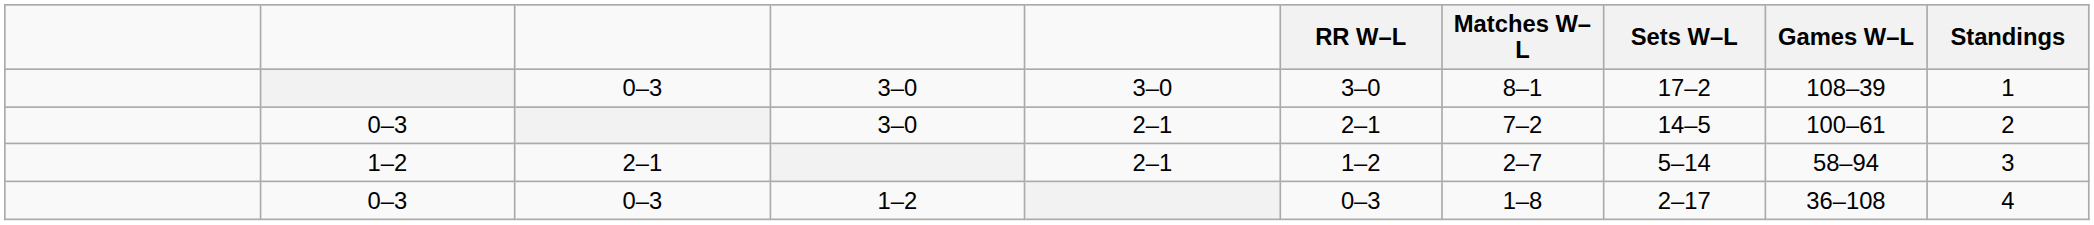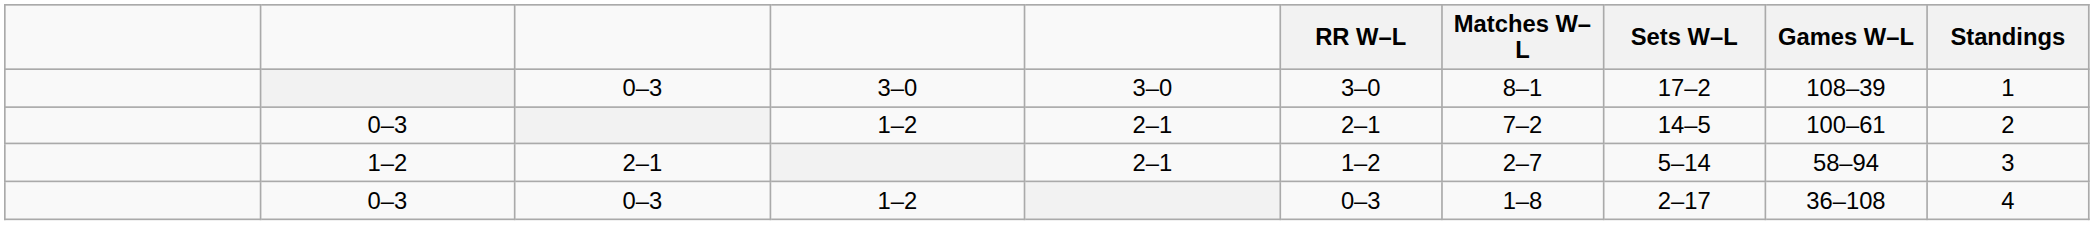(897, 125) 3–0 -> (897, 125) 1–2
